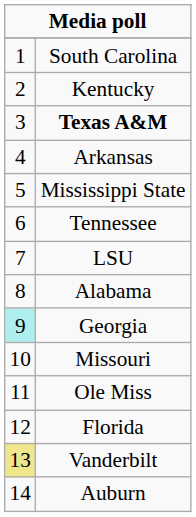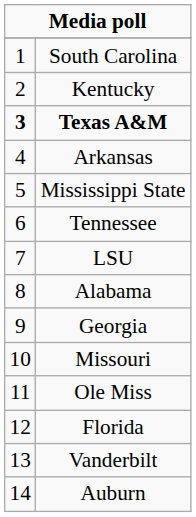(20, 122) normal -> (20, 122) bold
(20, 325) paleturquoise background -> (20, 325) no background
(20, 460) khaki background -> (20, 460) no background
